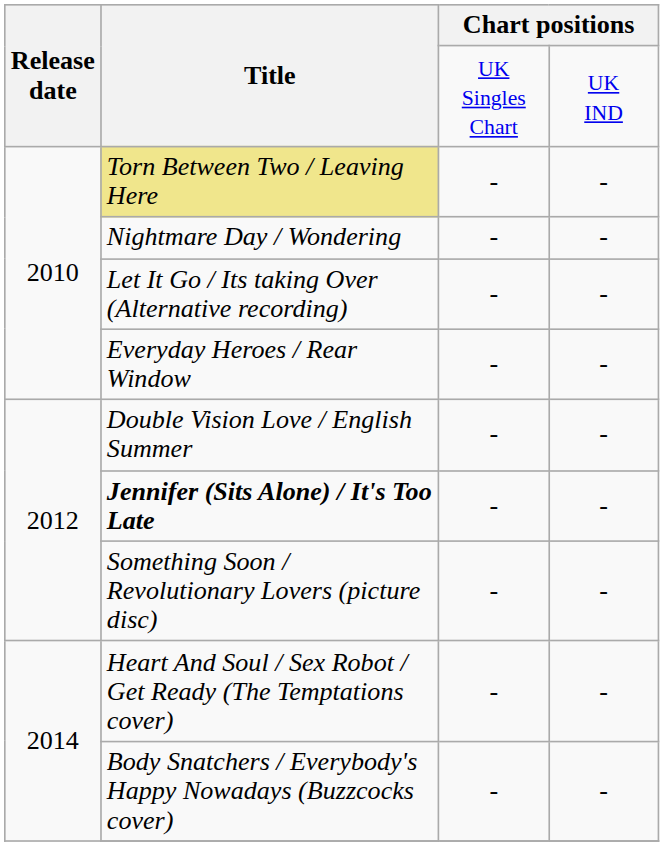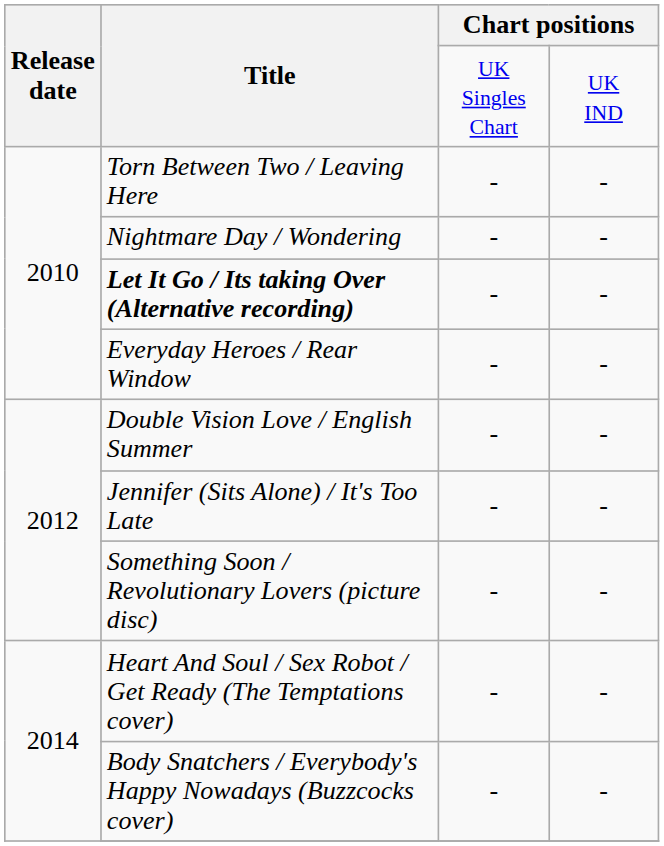(255, 181) khaki background -> (255, 181) no background
(242, 293) normal -> (246, 293) bold
(269, 505) bold -> (262, 505) normal
